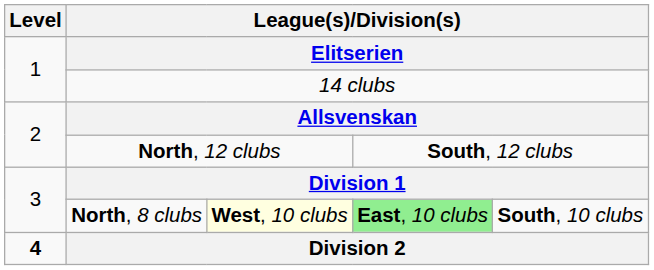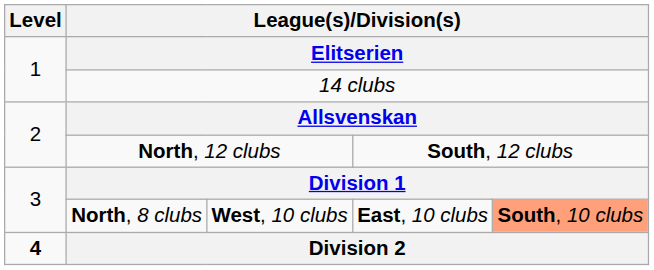(280, 215) lightyellow background -> (280, 215) no background
(423, 215) lightgreen background -> (423, 215) no background
(570, 215) no background -> (570, 215) lightsalmon background
